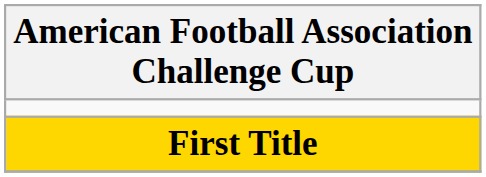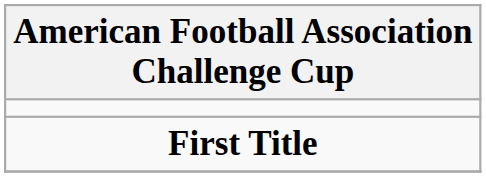(243, 143) gold background -> (243, 143) no background
